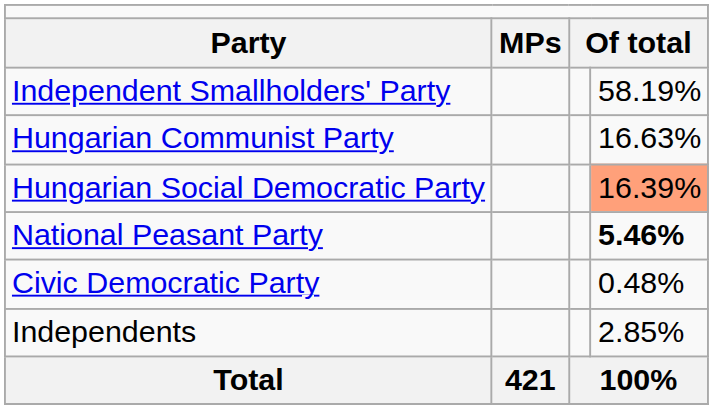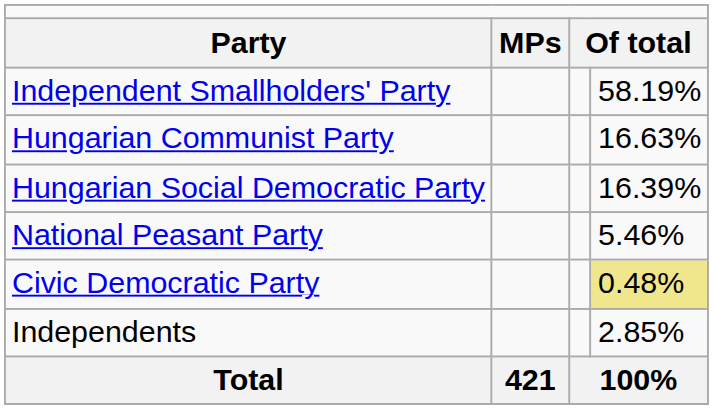(650, 187) lightsalmon background -> (650, 187) no background
(641, 235) bold -> (641, 235) normal
(641, 283) no background -> (641, 283) khaki background
